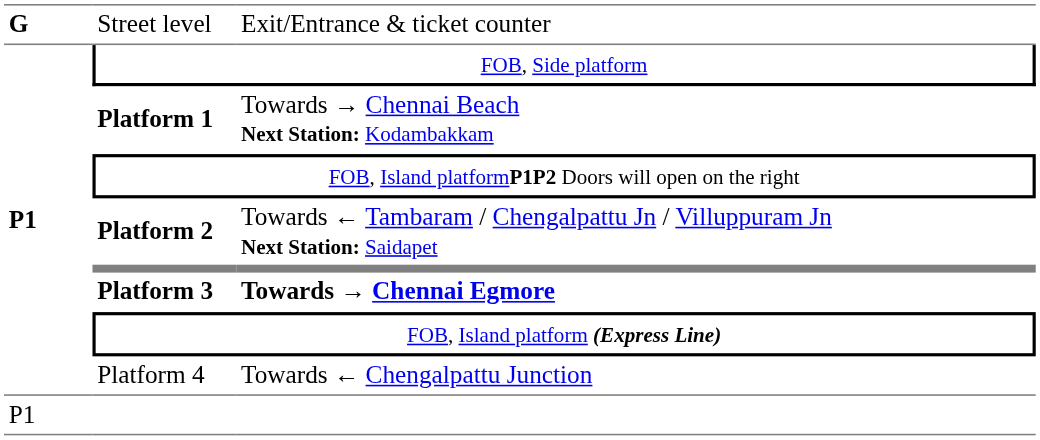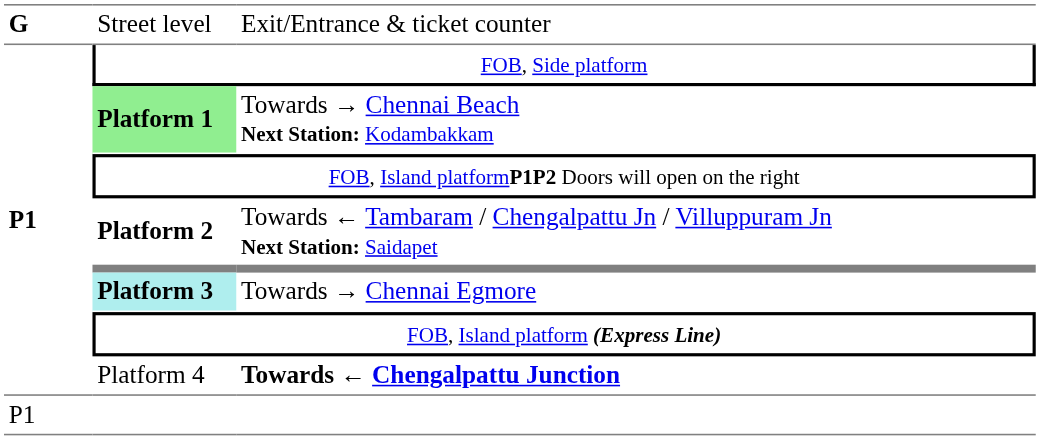(155, 119) no background -> (155, 119) lightgreen background
(155, 291) no background -> (155, 291) paleturquoise background
(398, 291) bold -> (389, 291) normal
(417, 375) normal -> (431, 375) bold
